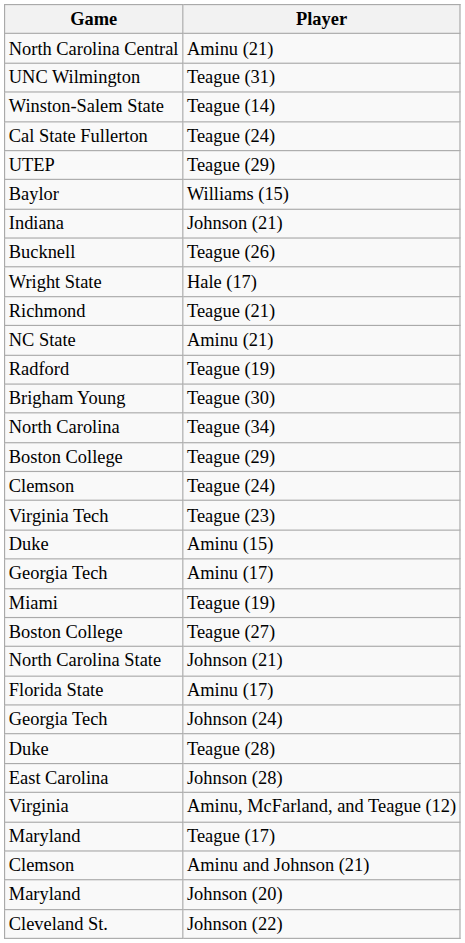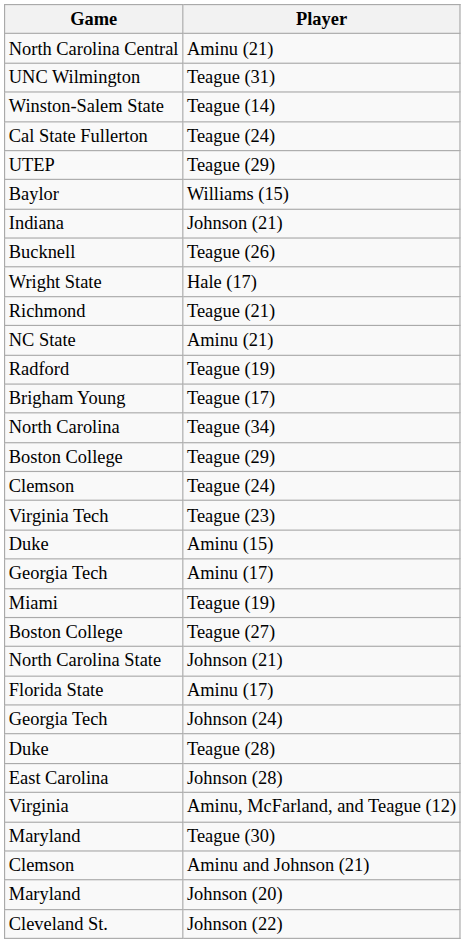(231, 398) Teague (30) -> (231, 398) Teague (17)
(231, 836) Teague (17) -> (231, 836) Teague (30)
